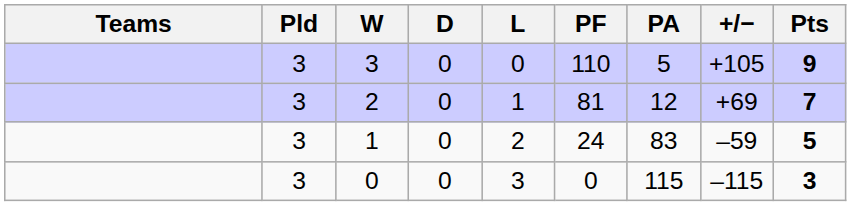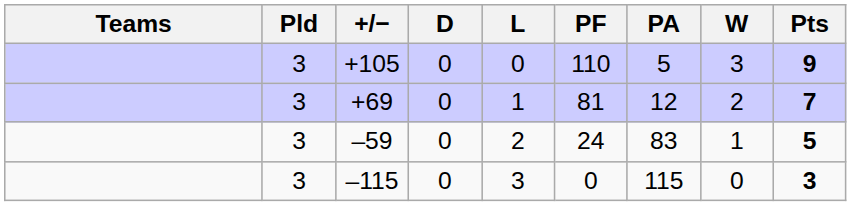columns swapped: (372, 24) <-> (737, 24)
